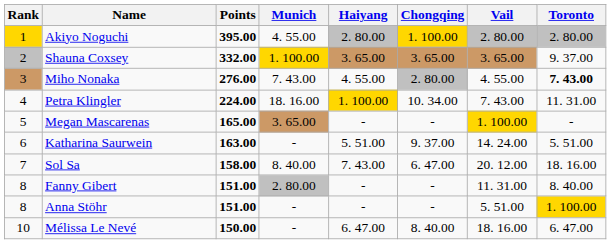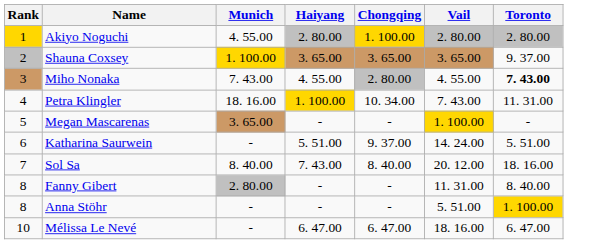- column: (238, 15)
(433, 164) 6. 47.00 -> (389, 164) 8. 40.00
(433, 228) 8. 40.00 -> (389, 228) 6. 47.00
